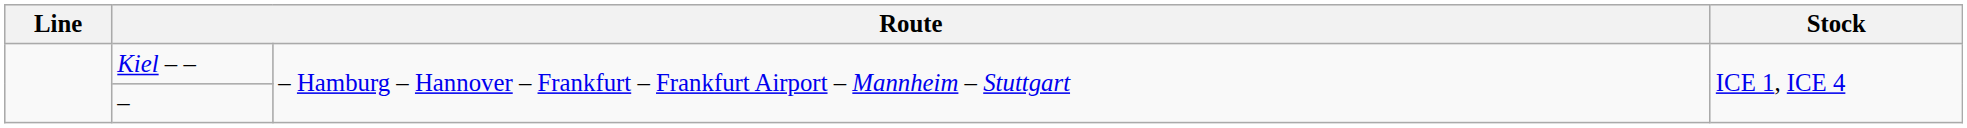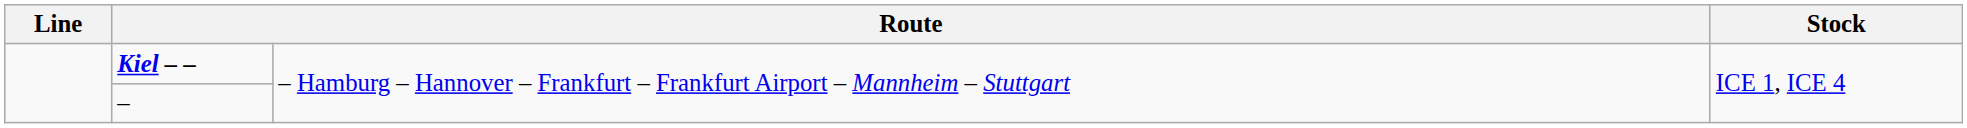(157, 63) normal -> (157, 63) bold
